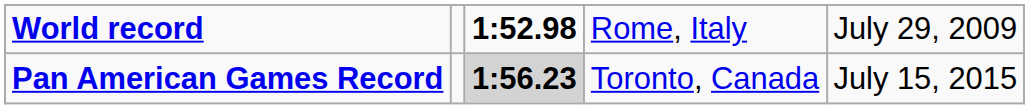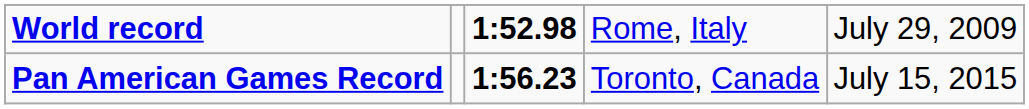(524, 77) lightgrey background -> (524, 77) no background
